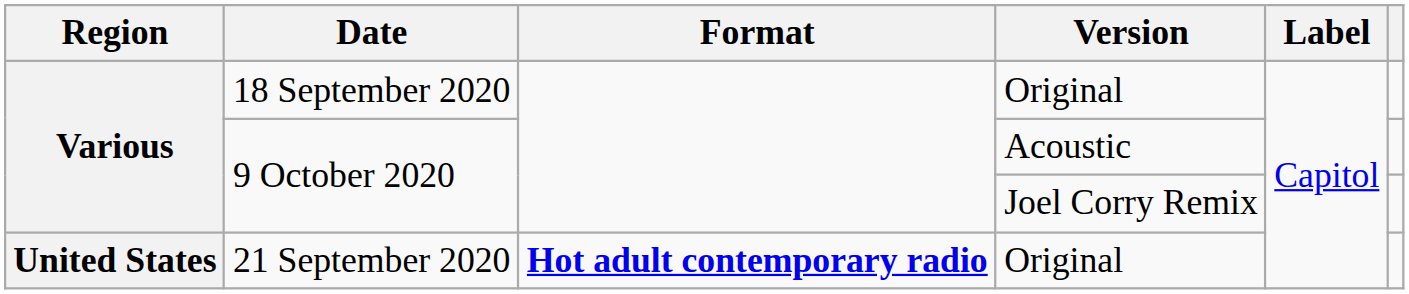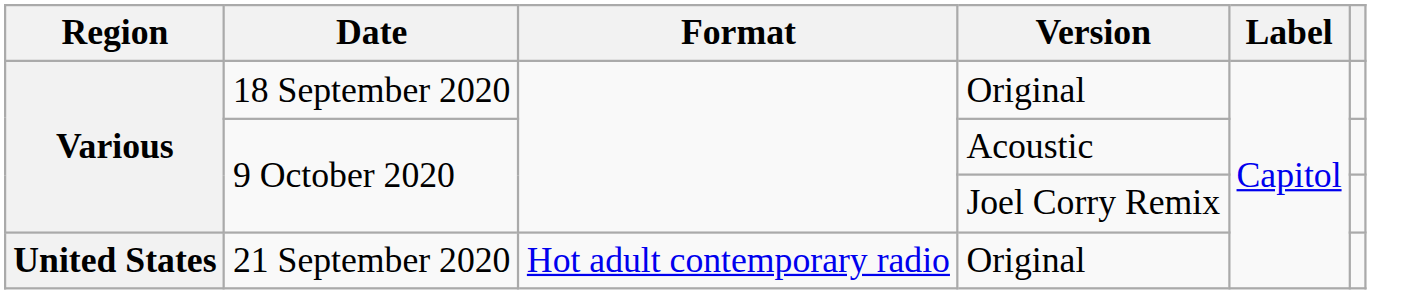(757, 259) bold -> (738, 259) normal
